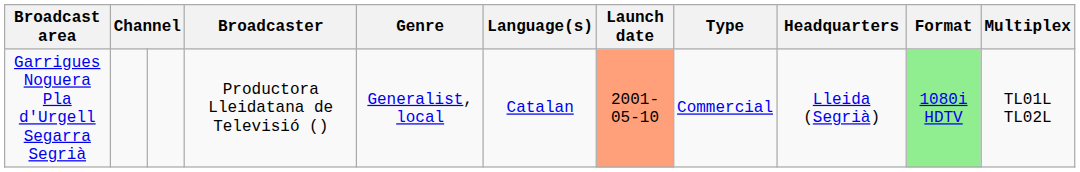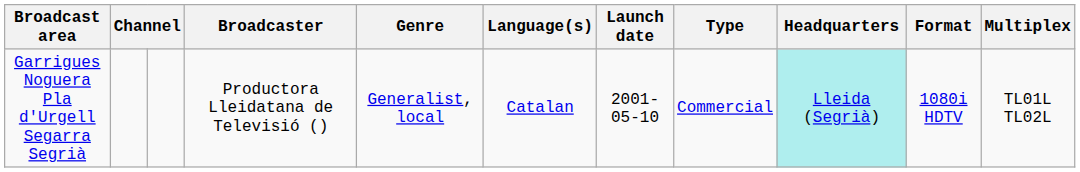(635, 108) lightsalmon background -> (635, 108) no background
(842, 108) no background -> (842, 108) paleturquoise background
(944, 108) lightgreen background -> (944, 108) no background
